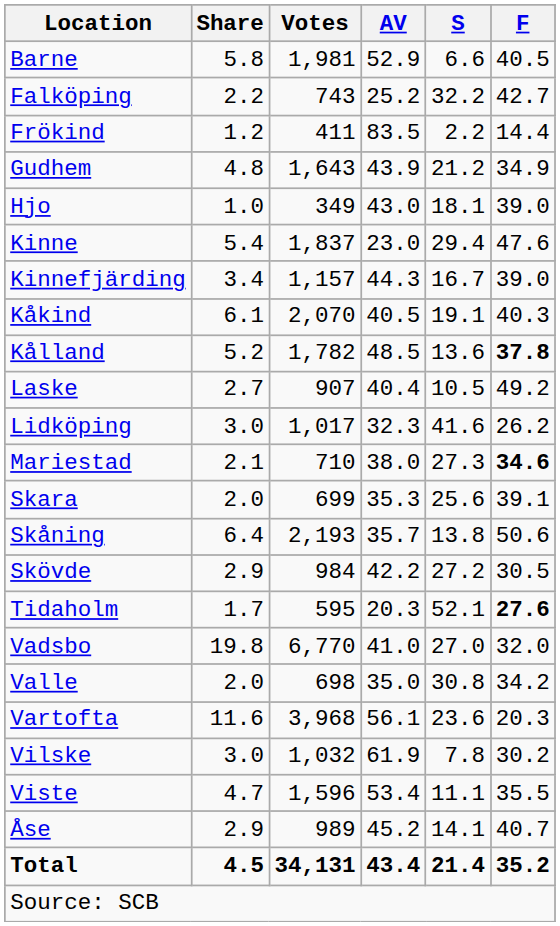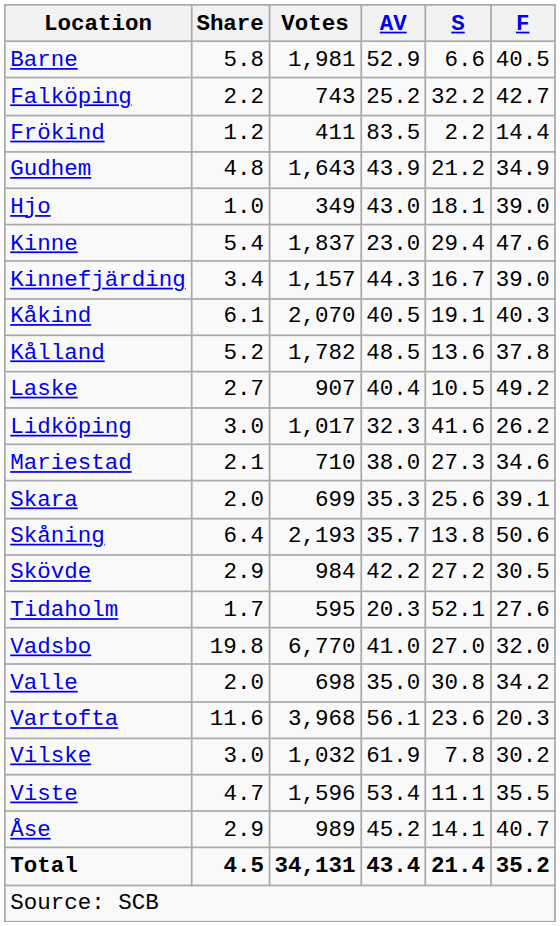(523, 353) bold -> (523, 353) normal
(523, 463) bold -> (523, 463) normal
(523, 610) bold -> (523, 610) normal
